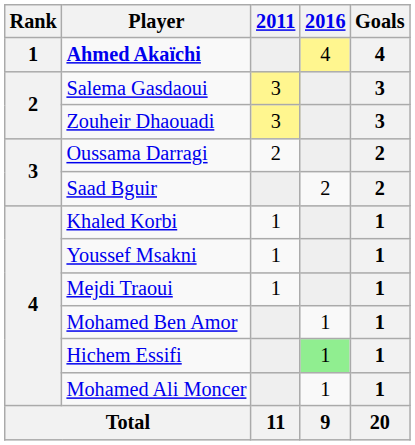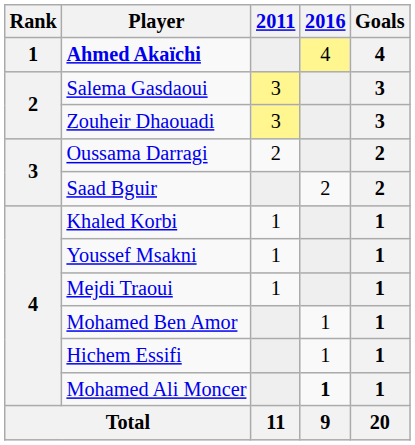(325, 355) lightgreen background -> (325, 355) no background
(325, 388) normal -> (325, 388) bold
